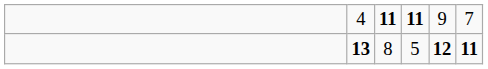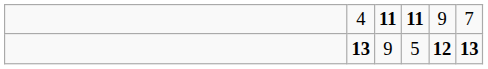(388, 48) 8 -> (388, 48) 9
(469, 48) 11 -> (469, 48) 13
